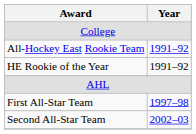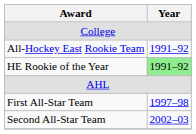(169, 66) no background -> (169, 66) lightgreen background
